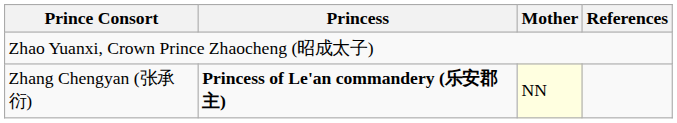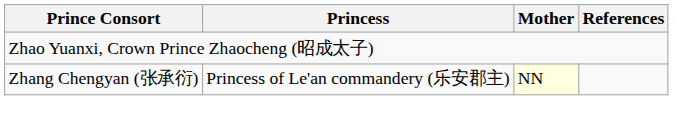(350, 90) bold -> (358, 78) normal
